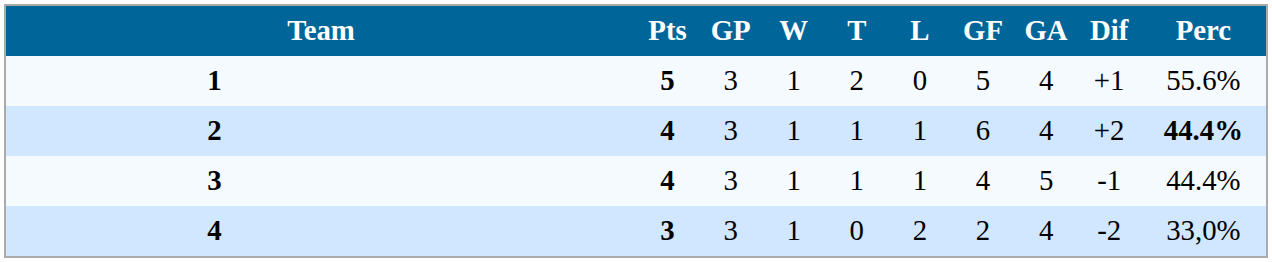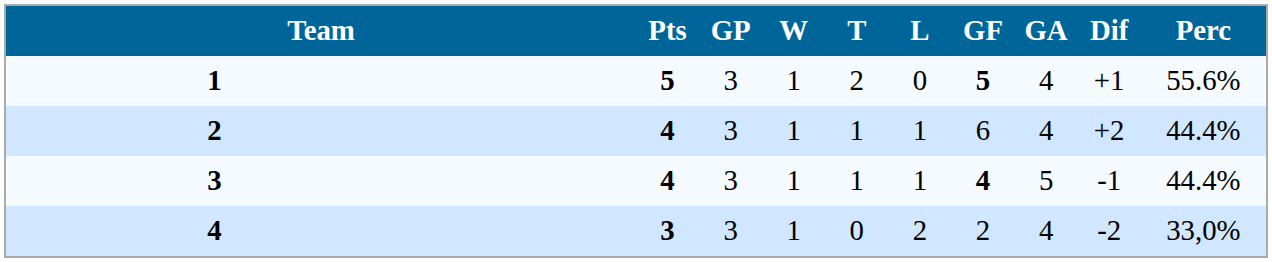(983, 80) normal -> (983, 80) bold
(1203, 130) bold -> (1203, 130) normal
(983, 180) normal -> (983, 180) bold
